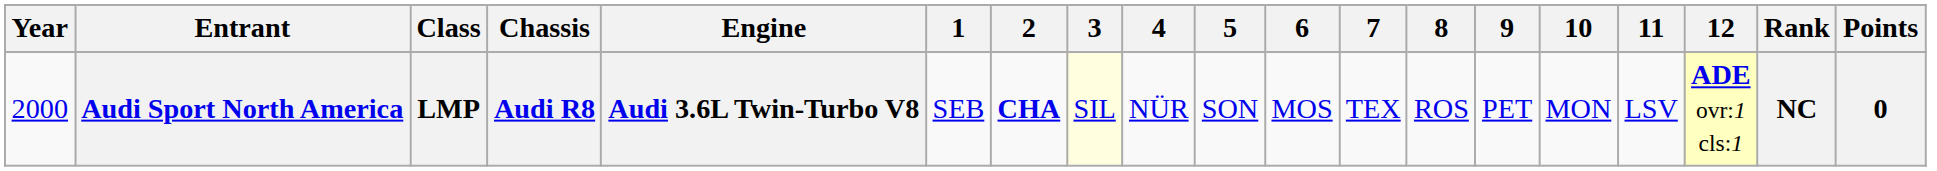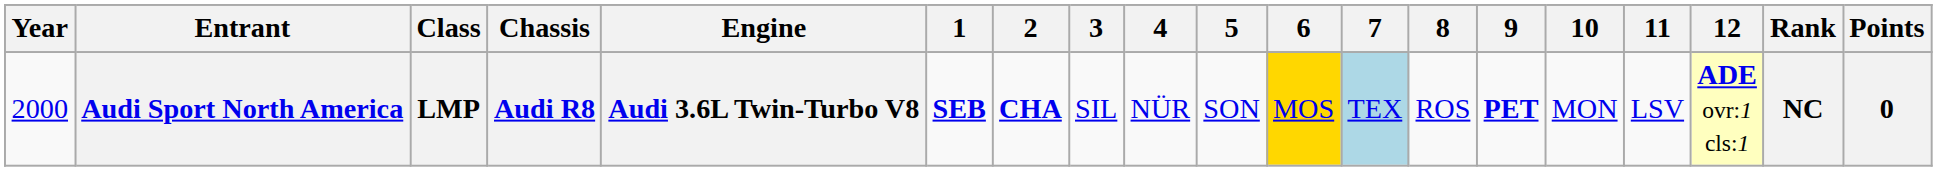(958, 108) normal -> (959, 108) bold
(1095, 108) lightyellow background -> (1096, 108) no background
(1302, 108) no background -> (1304, 108) gold background
(1373, 108) no background -> (1375, 108) lightblue background
(1507, 108) normal -> (1511, 108) bold
